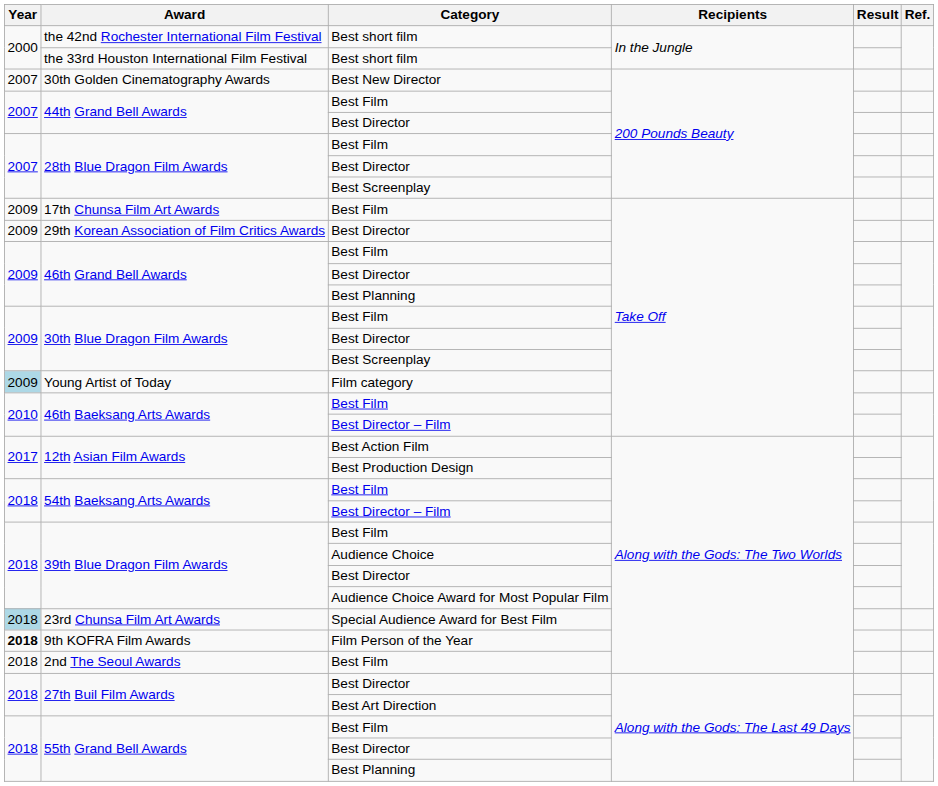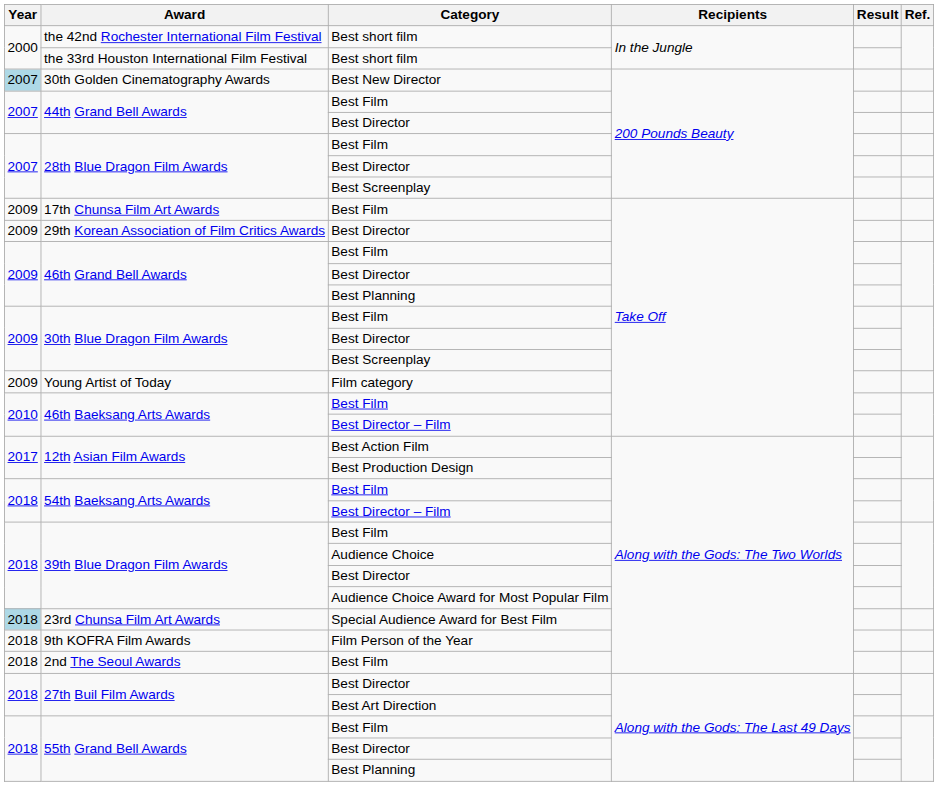(23, 79) no background -> (23, 79) lightblue background
(23, 381) lightblue background -> (23, 381) no background
(23, 640) bold -> (23, 640) normal
